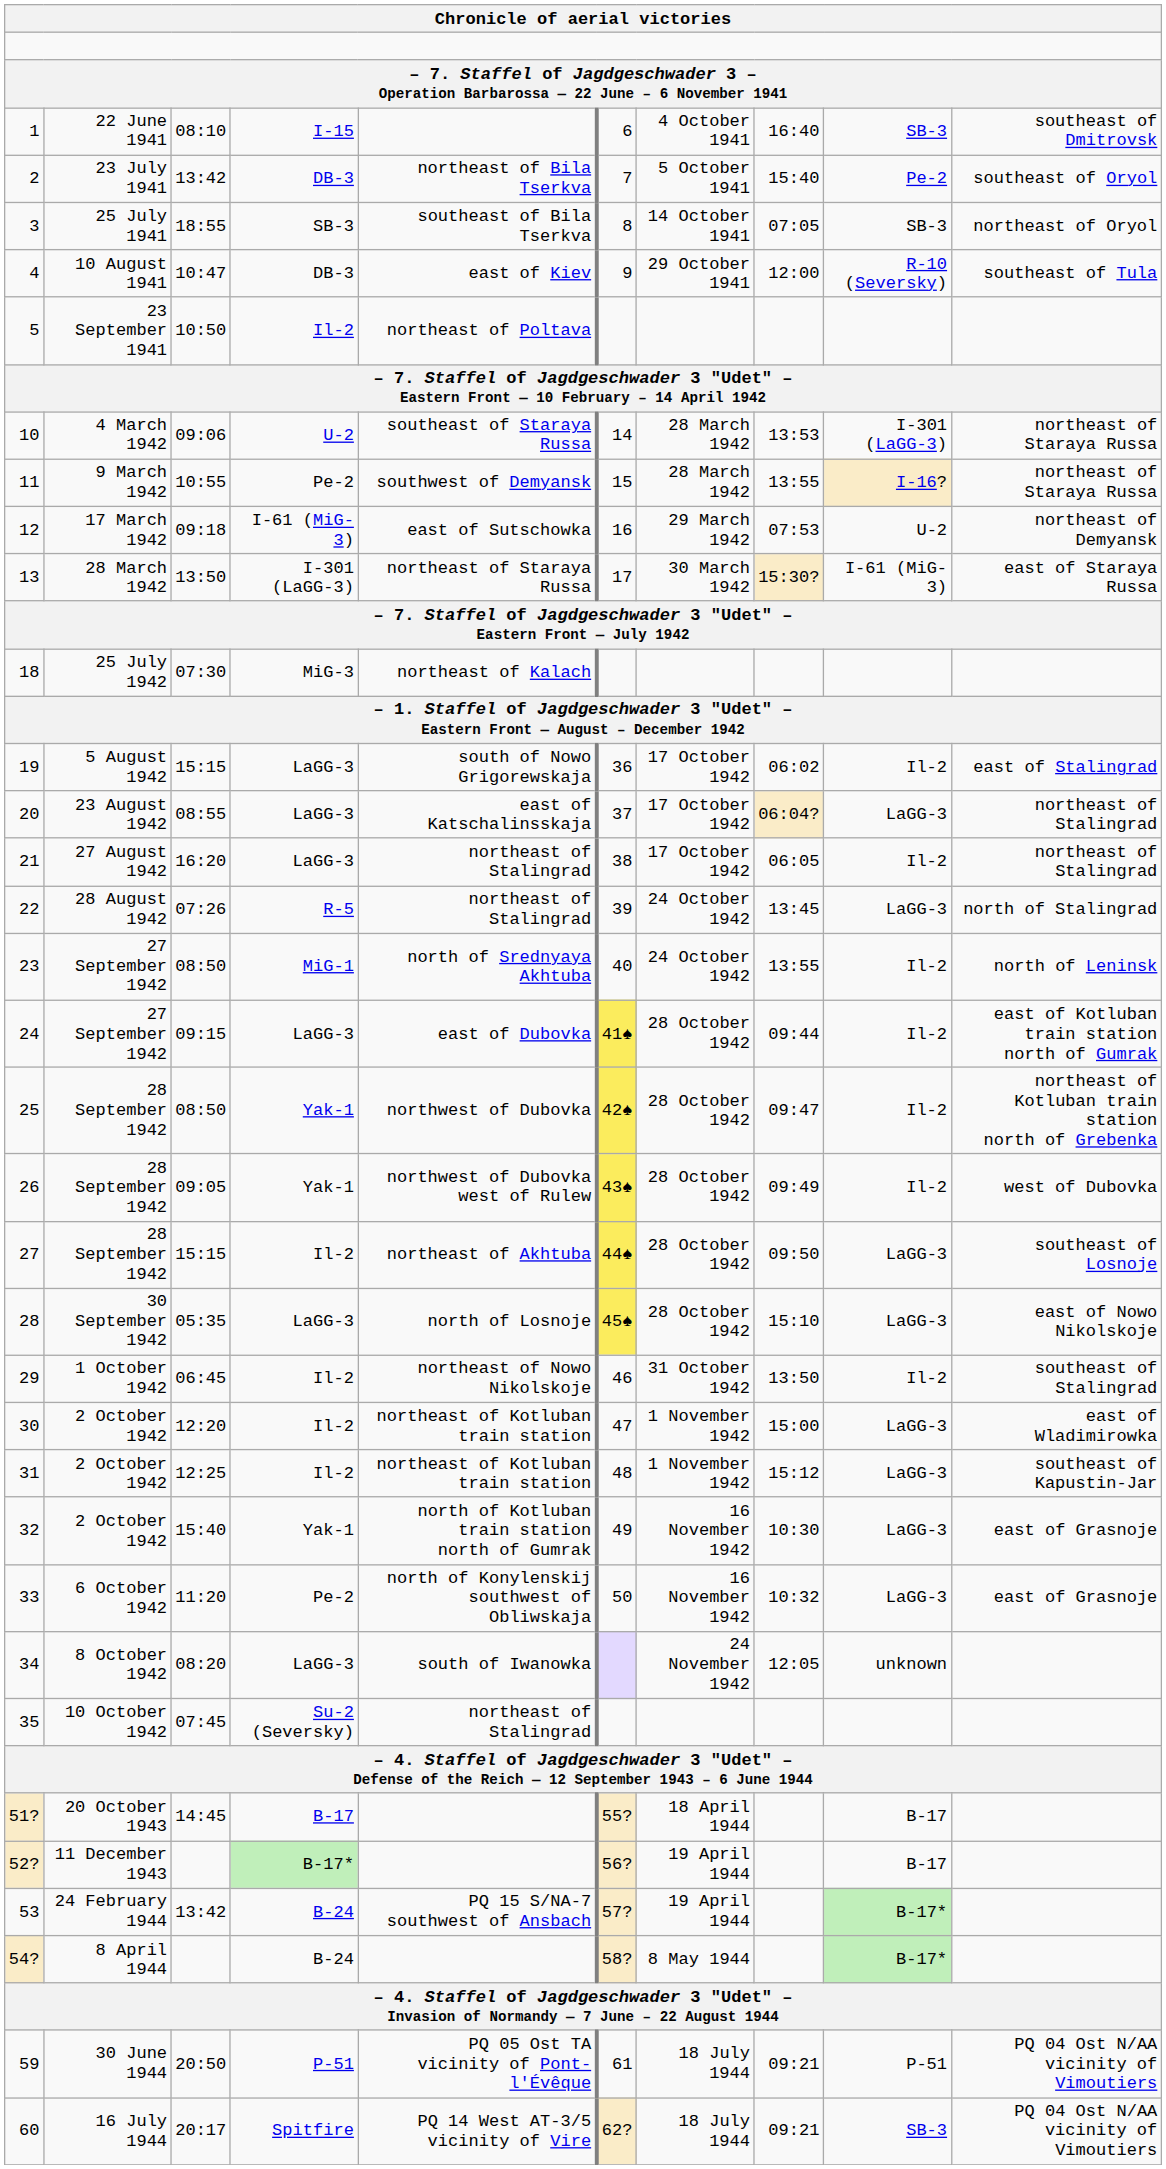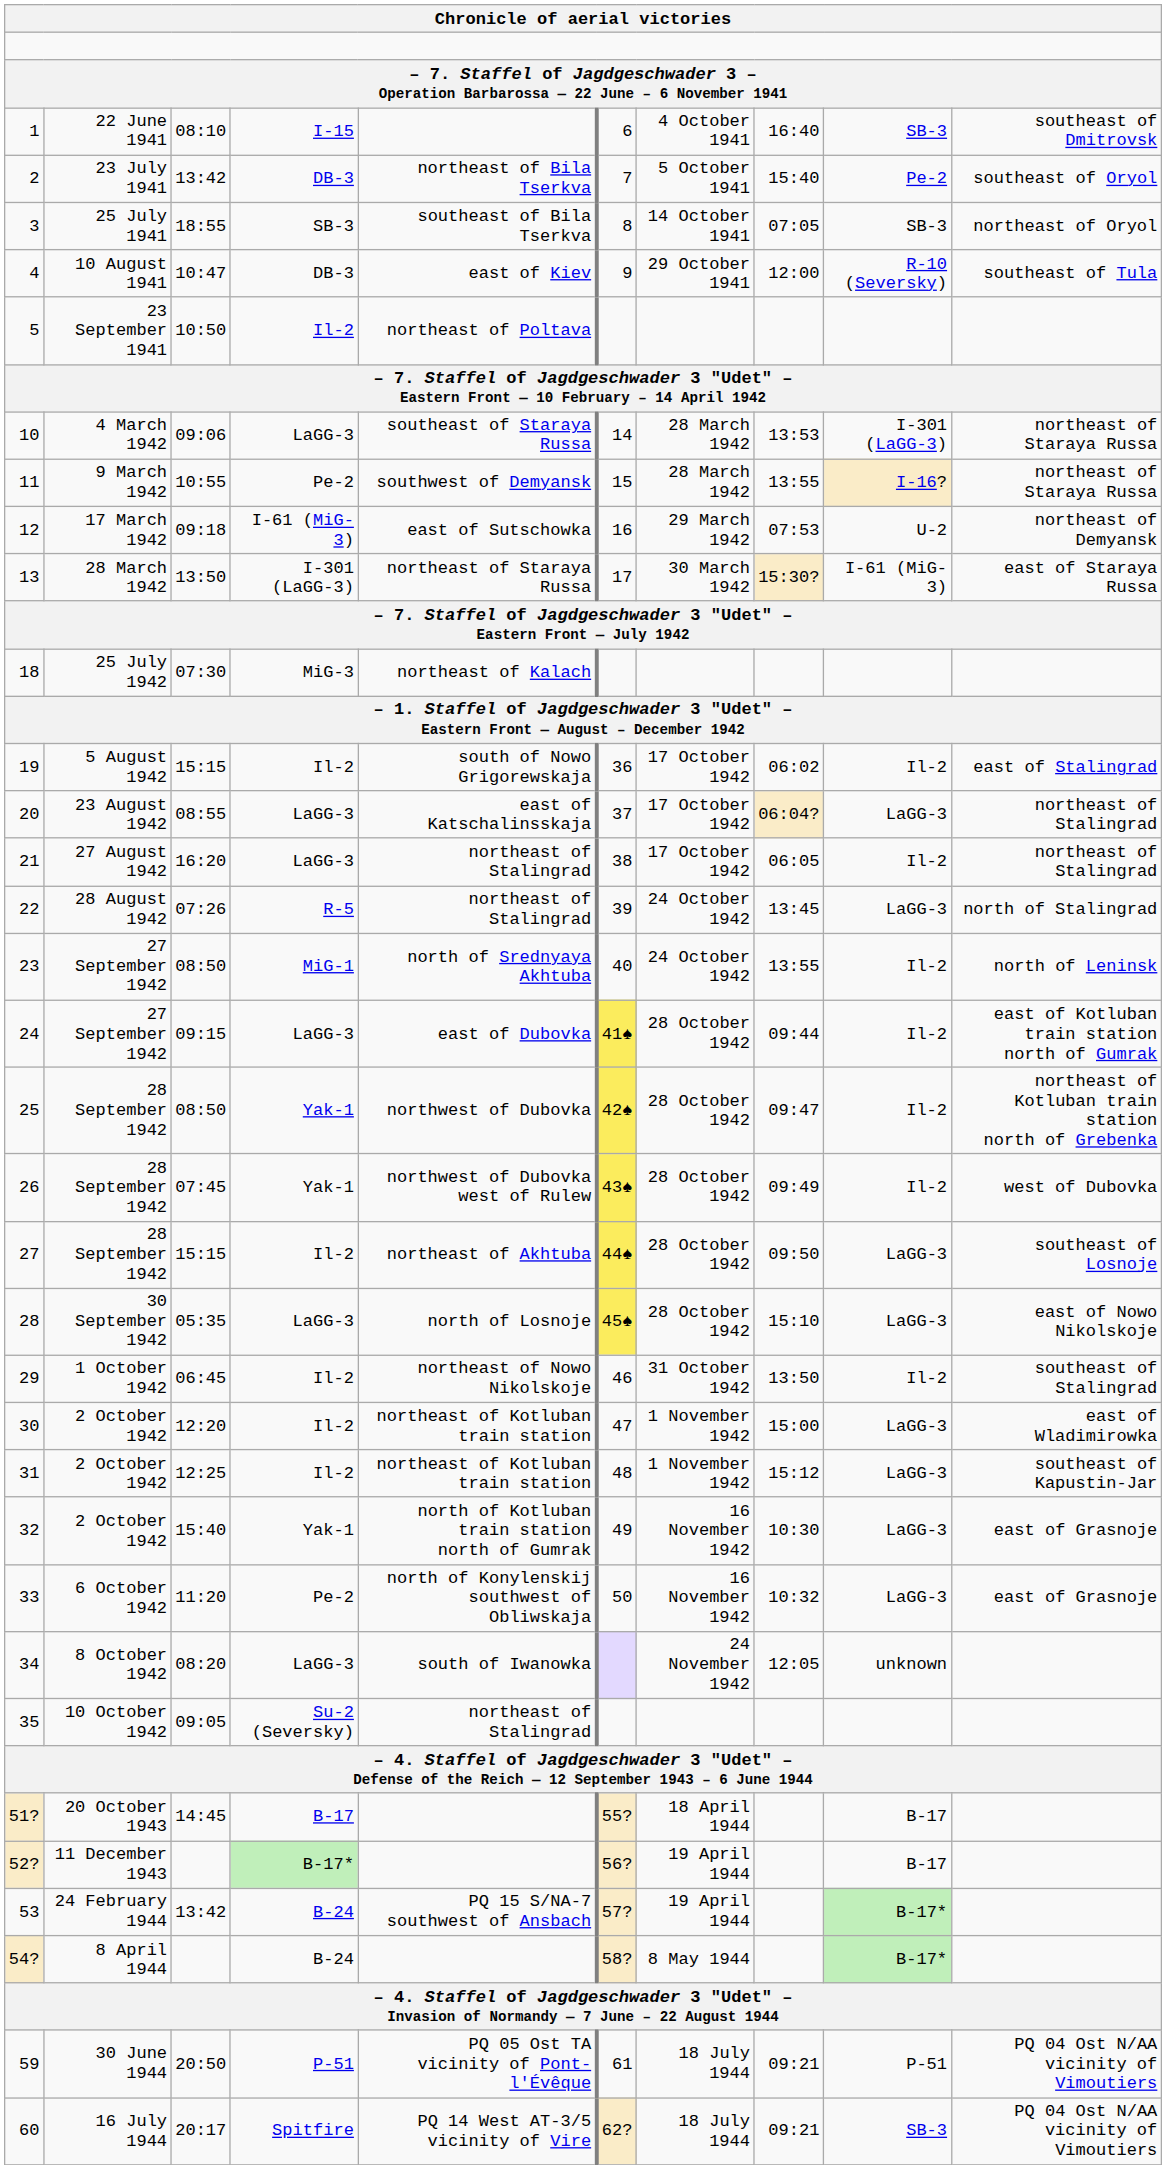(339, 435) U-2 -> (323, 435) LaGG-3
(323, 767) LaGG-3 -> (333, 767) Il-2
(201, 1187) 09:05 -> (201, 1187) 07:45
(201, 1722) 07:45 -> (201, 1722) 09:05
